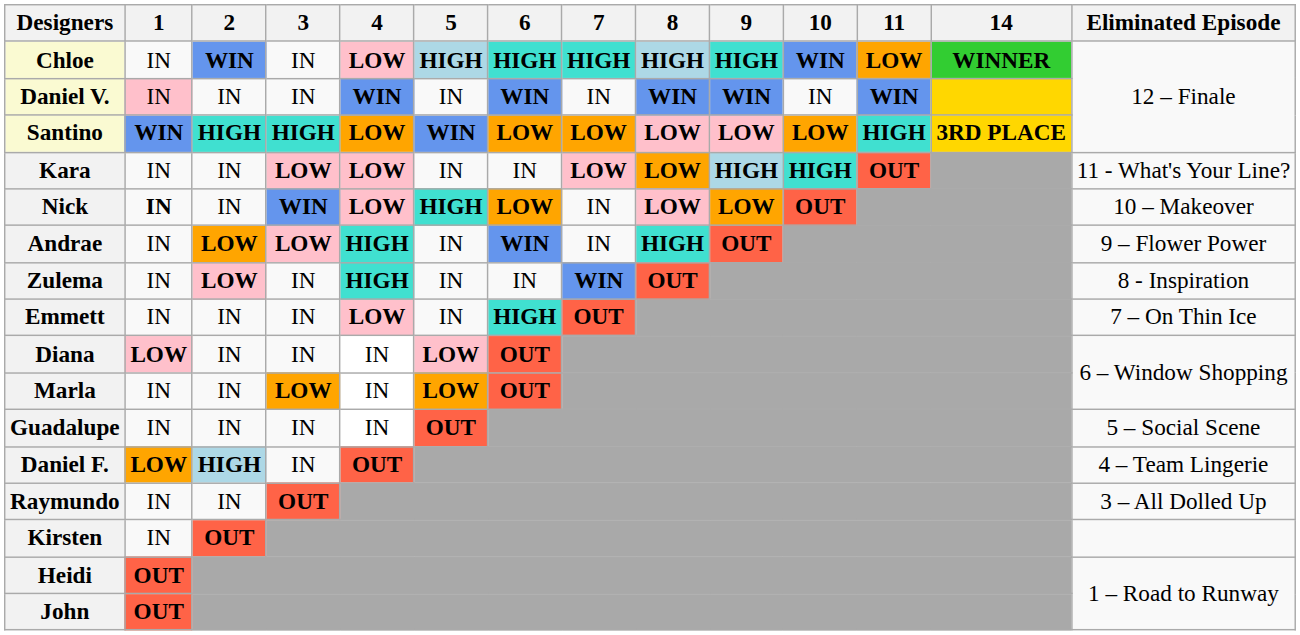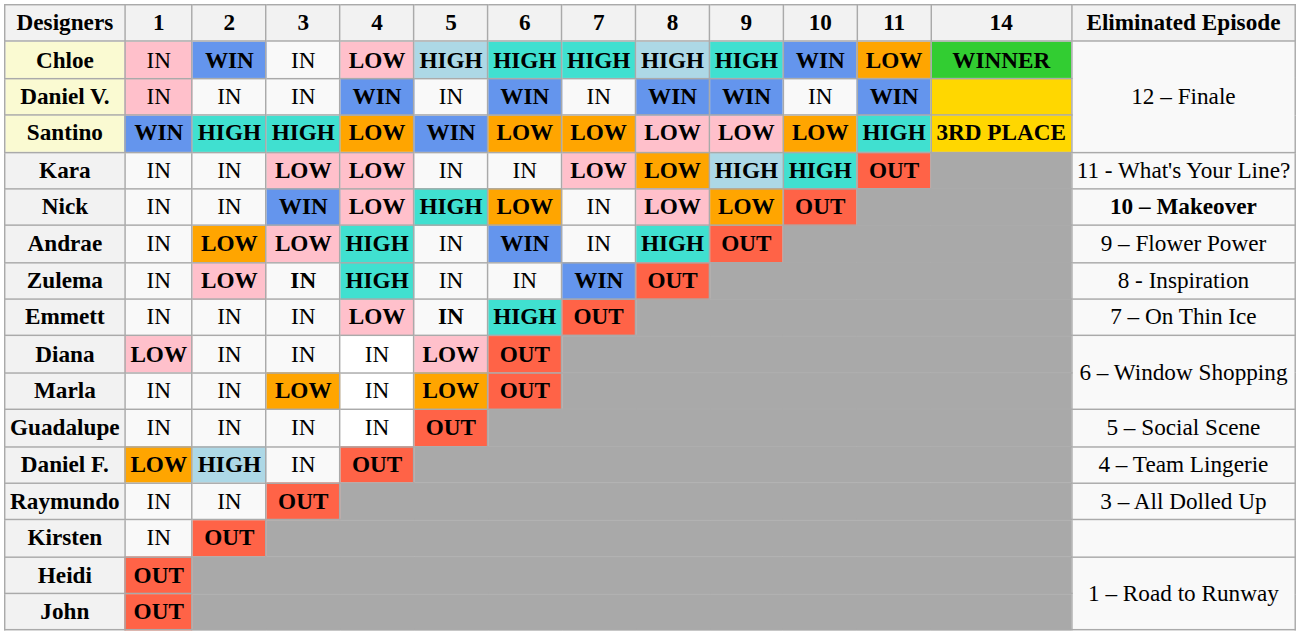(159, 59) no background -> (159, 59) pink background
(159, 206) bold -> (159, 206) normal
(1183, 206) normal -> (1183, 206) bold
(303, 280) normal -> (303, 280) bold
(451, 317) normal -> (451, 317) bold
